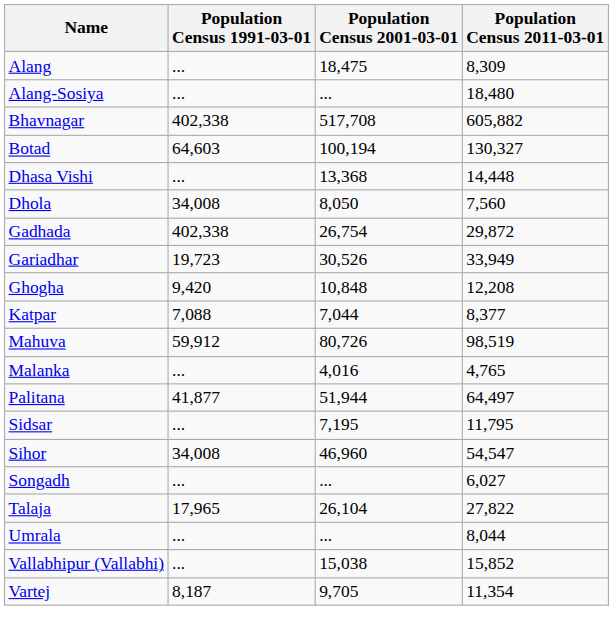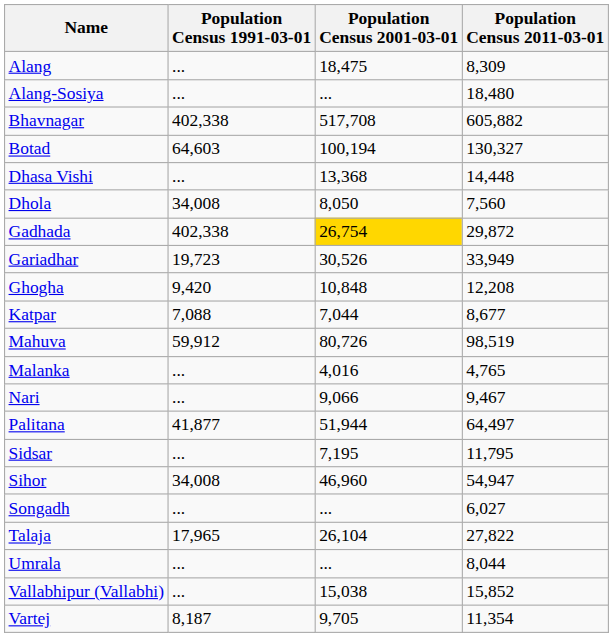(343, 231) no background -> (343, 231) gold background
(486, 314) 8,377 -> (486, 314) 8,677
+ row: (24, 397)
(490, 452) 54,547 -> (490, 480) 54,947
